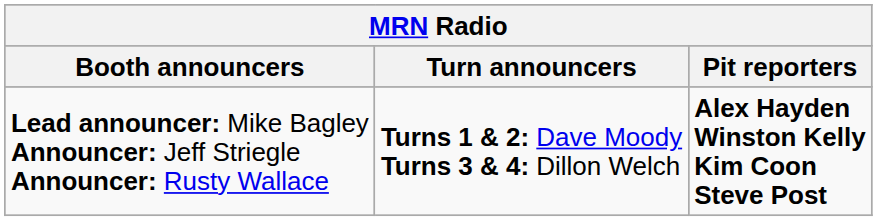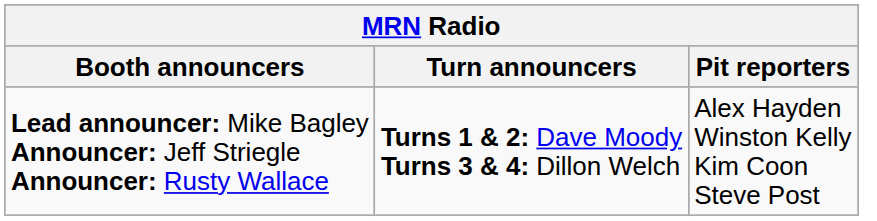(780, 152) bold -> (773, 152) normal
